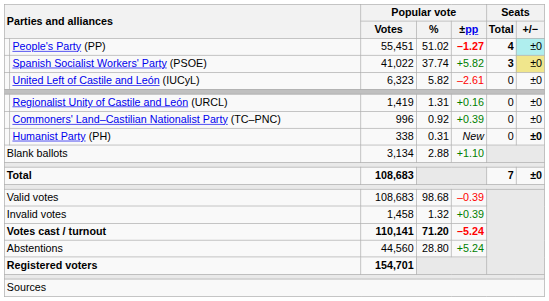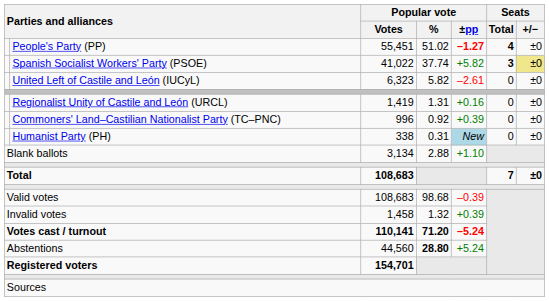(536, 47) paleturquoise background -> (536, 47) no background
(473, 136) no background -> (473, 136) lightblue background
(536, 136) bold -> (536, 136) normal
(435, 248) normal -> (435, 248) bold
